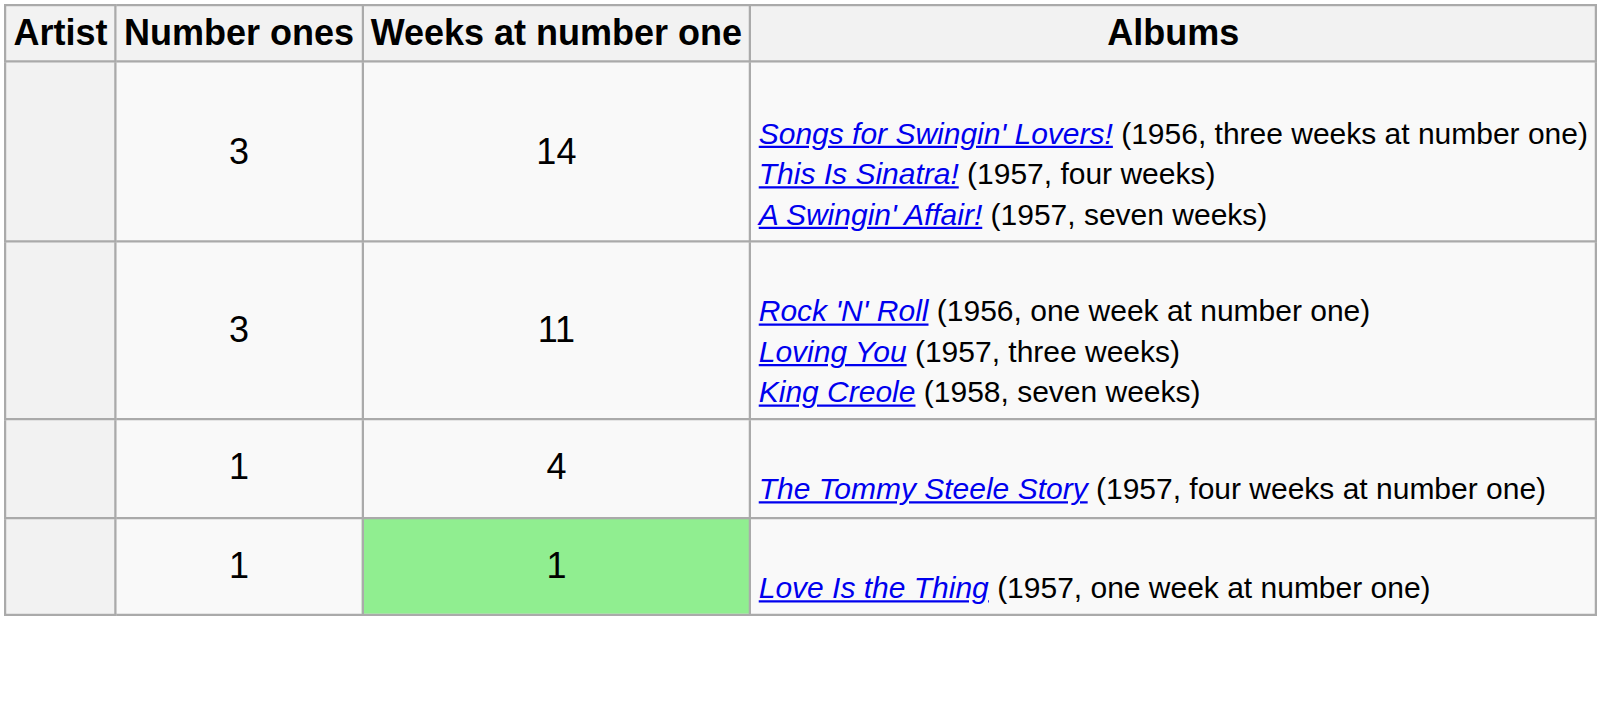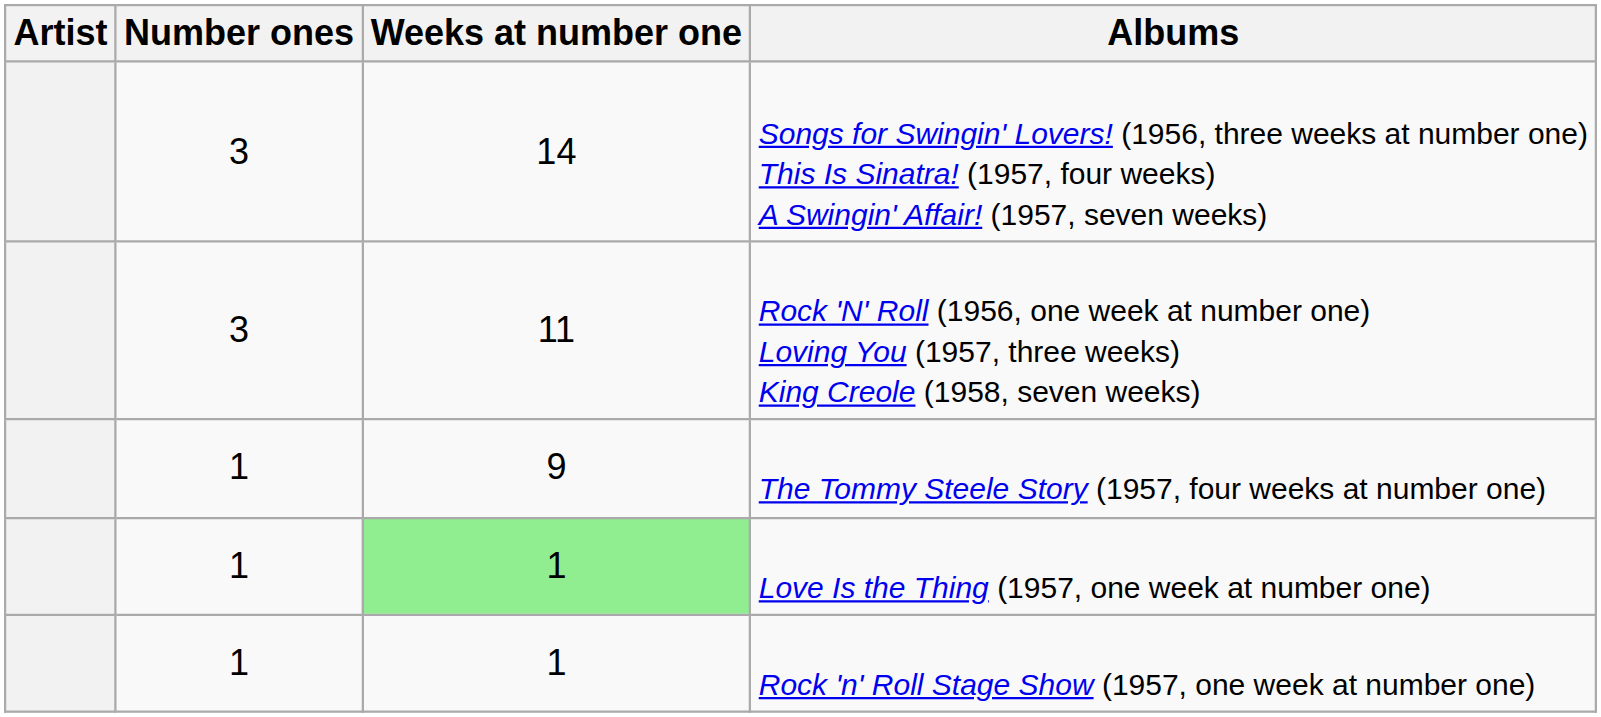(556, 467) 4 -> (556, 467) 9
+ row: (1147, 685)
